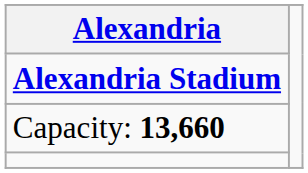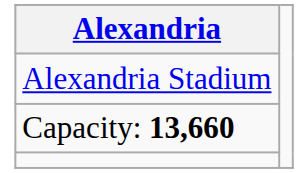(147, 78) bold -> (147, 78) normal
